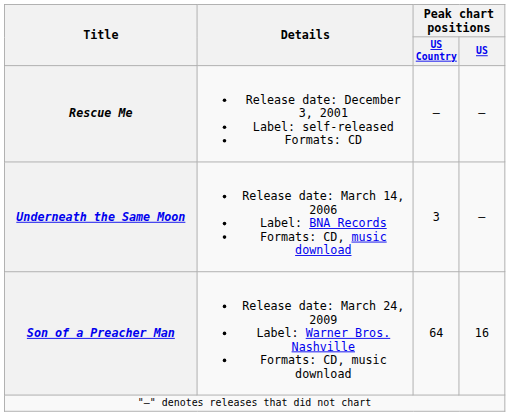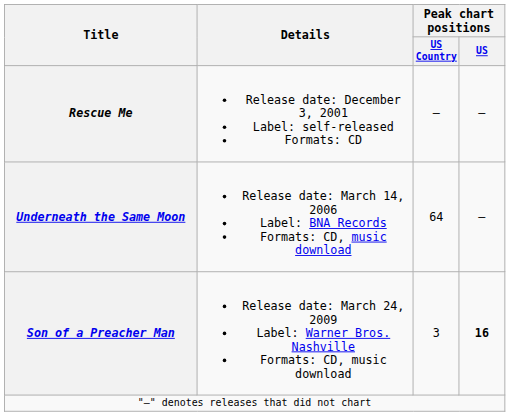(436, 217) 3 -> (436, 217) 64
(436, 333) 64 -> (436, 333) 3
(482, 333) normal -> (482, 333) bold
